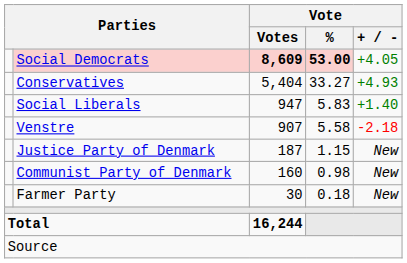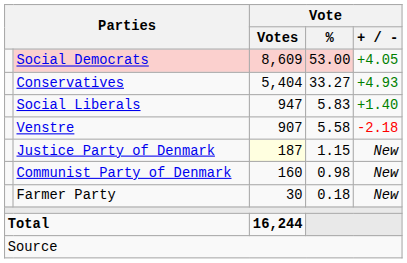(282, 61) bold -> (282, 61) normal
(330, 61) bold -> (330, 61) normal
(290, 151) no background -> (290, 151) lightyellow background
